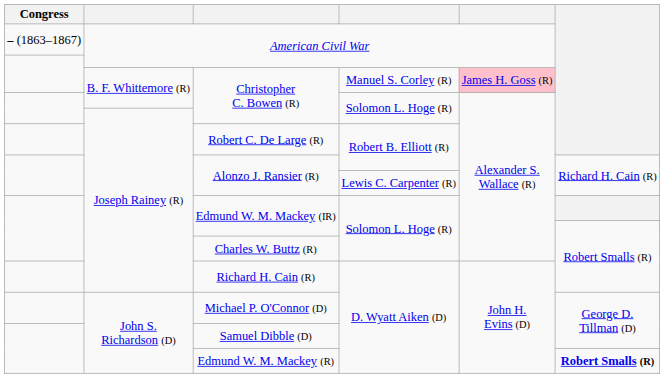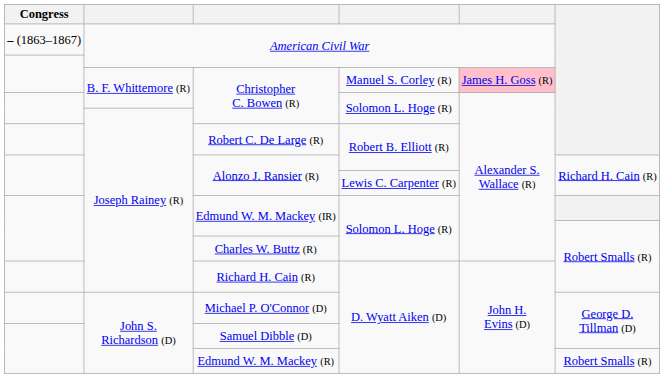(607, 361) bold -> (607, 361) normal
